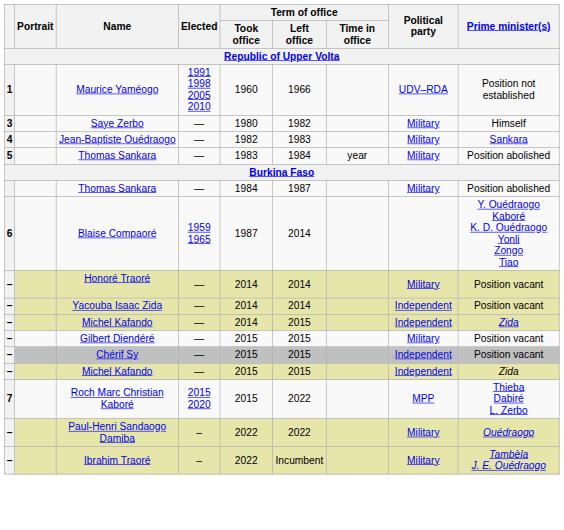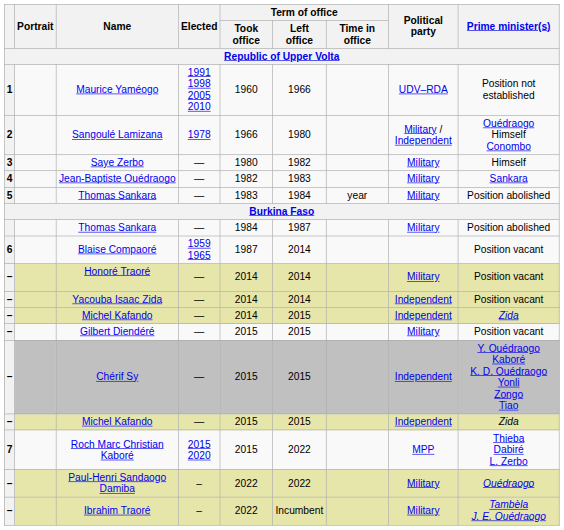+ row: (10, 135)
(509, 233) Y. Ouédraogo Kaboré K. D. Ouédraogo Yonli Zongo Tiao -> (509, 249) Position vacant
(509, 355) Position vacant -> (509, 377) Y. Ouédraogo Kaboré K. D. Ouédraogo Yonli Zongo Tiao
